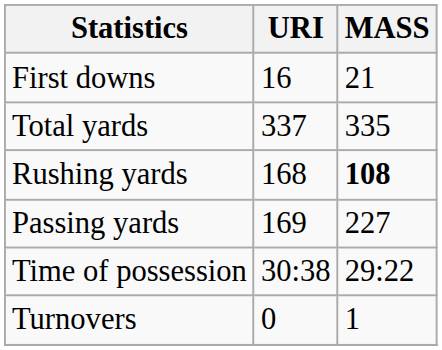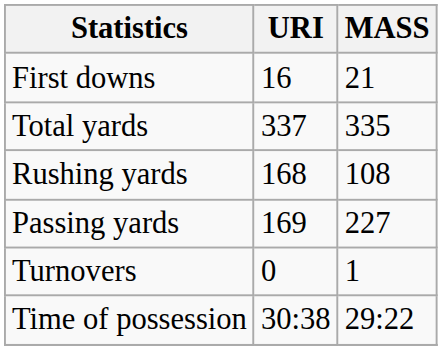(368, 174) bold -> (368, 174) normal
rows swapped: (74, 319) <-> (129, 271)
